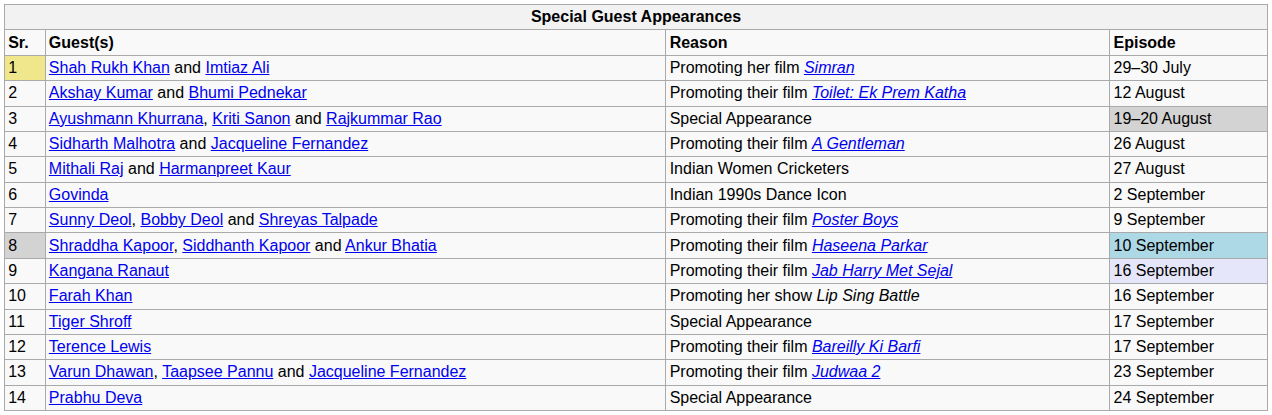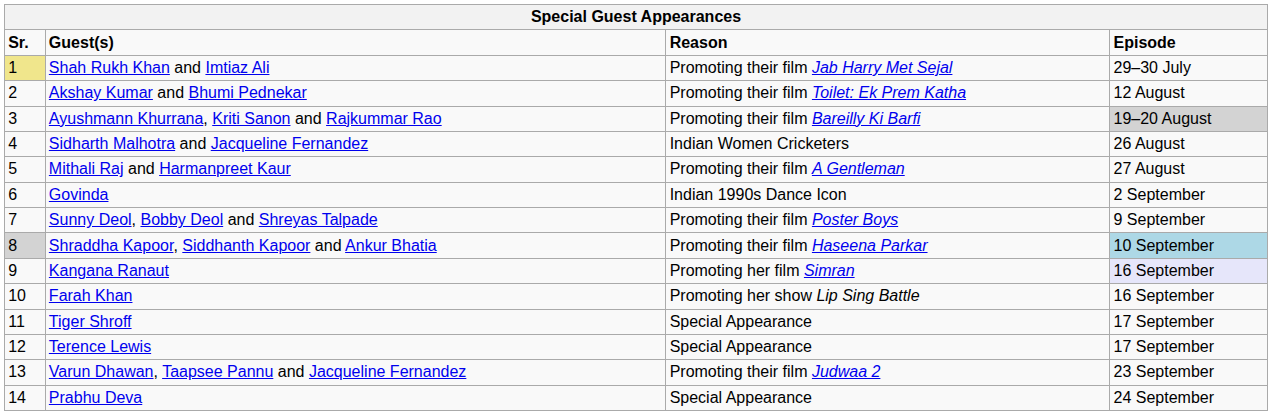(762, 67) Promoting her film Simran -> (811, 67) Promoting their film Jab Harry Met Sejal
(741, 118) Special Appearance -> (795, 118) Promoting their film Bareilly Ki Barfi
(787, 144) Promoting their film A Gentleman -> (759, 144) Indian Women Cricketers
(759, 169) Indian Women Cricketers -> (787, 169) Promoting their film A Gentleman
(811, 270) Promoting their film Jab Harry Met Sejal -> (762, 270) Promoting her film Simran
(795, 347) Promoting their film Bareilly Ki Barfi -> (741, 347) Special Appearance
